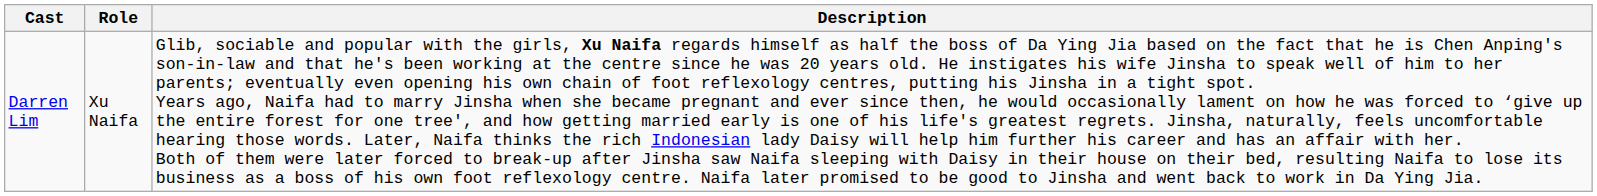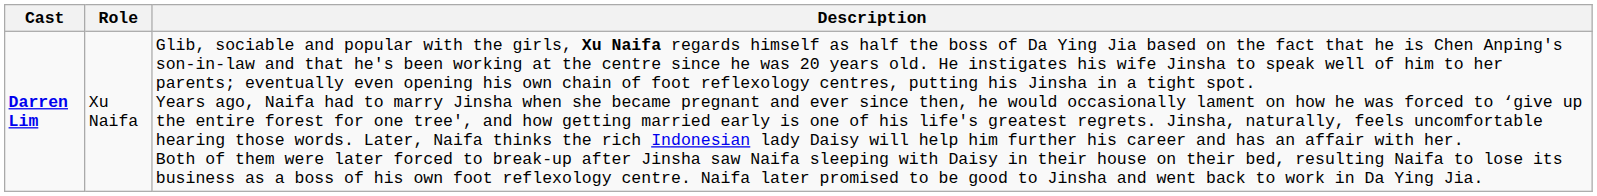(38, 112) normal -> (38, 112) bold
